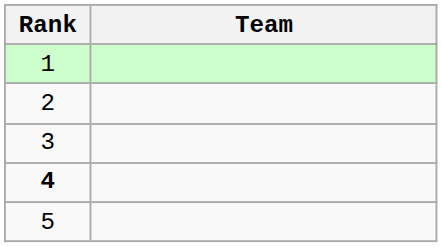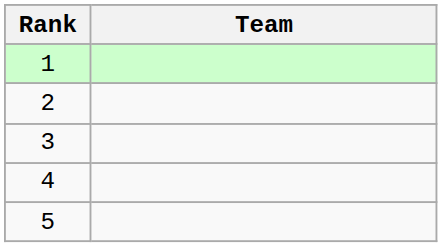(48, 182) bold -> (48, 182) normal
